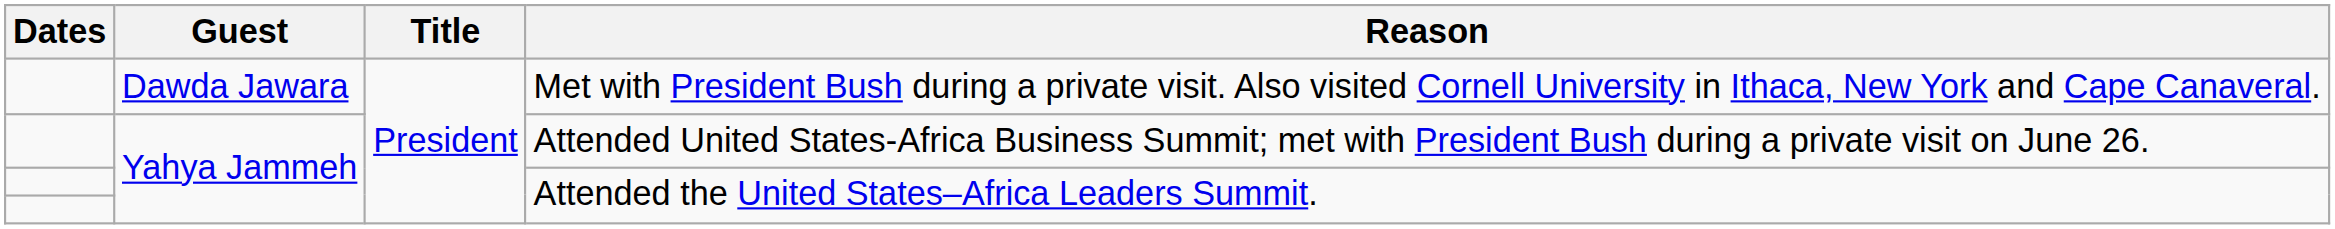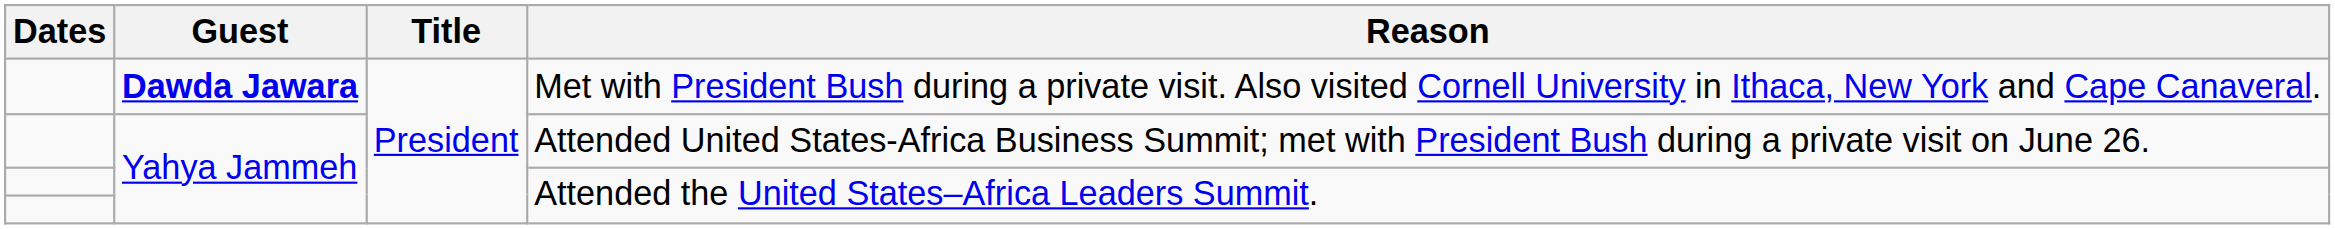(235, 85) normal -> (240, 85) bold
